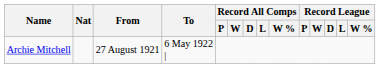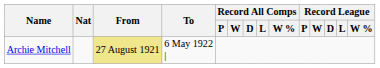(128, 50) no background -> (128, 50) khaki background
